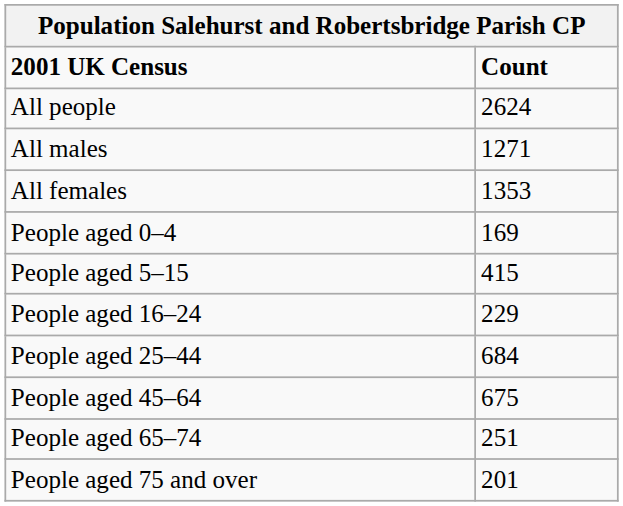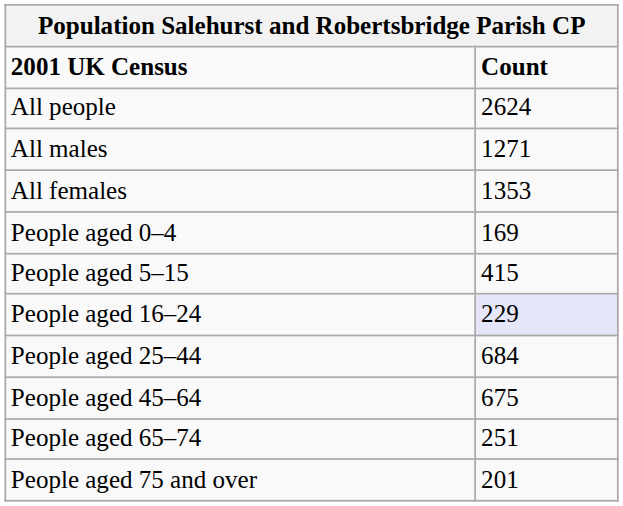(500, 314) no background -> (500, 314) lavender background
